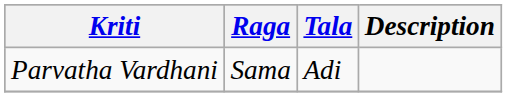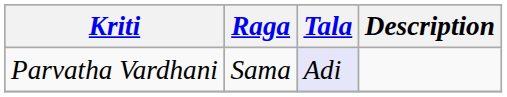(322, 69) no background -> (322, 69) lavender background
